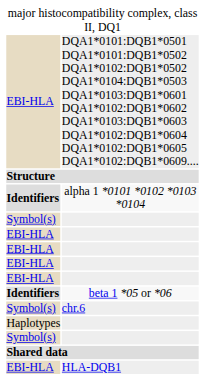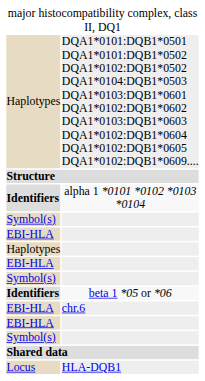(30, 101) EBI-HLA -> (33, 101) Haplotypes
(30, 249) EBI-HLA -> (33, 249) Haplotypes
(30, 278) EBI-HLA -> (31, 278) Symbol(s)
(31, 308) Symbol(s) -> (30, 308) EBI-HLA
(33, 323) Haplotypes -> (30, 323) EBI-HLA
(30, 367) EBI-HLA -> (21, 367) Locus
